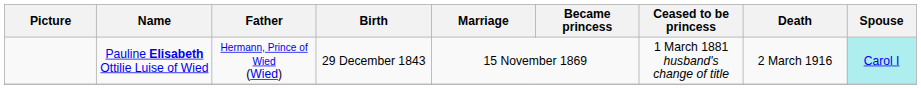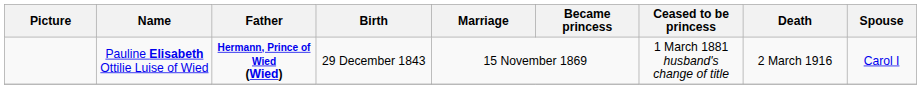(264, 61) normal -> (264, 60) bold
(882, 60) paleturquoise background -> (882, 60) no background
